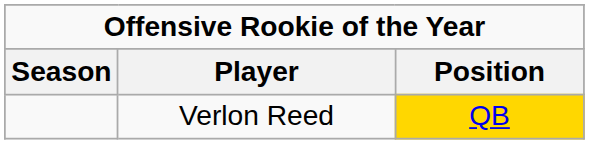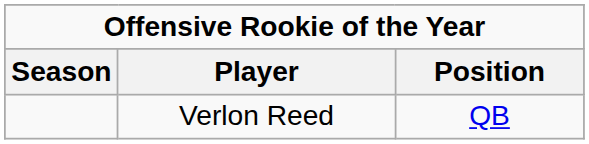(490, 116) gold background -> (490, 116) no background
